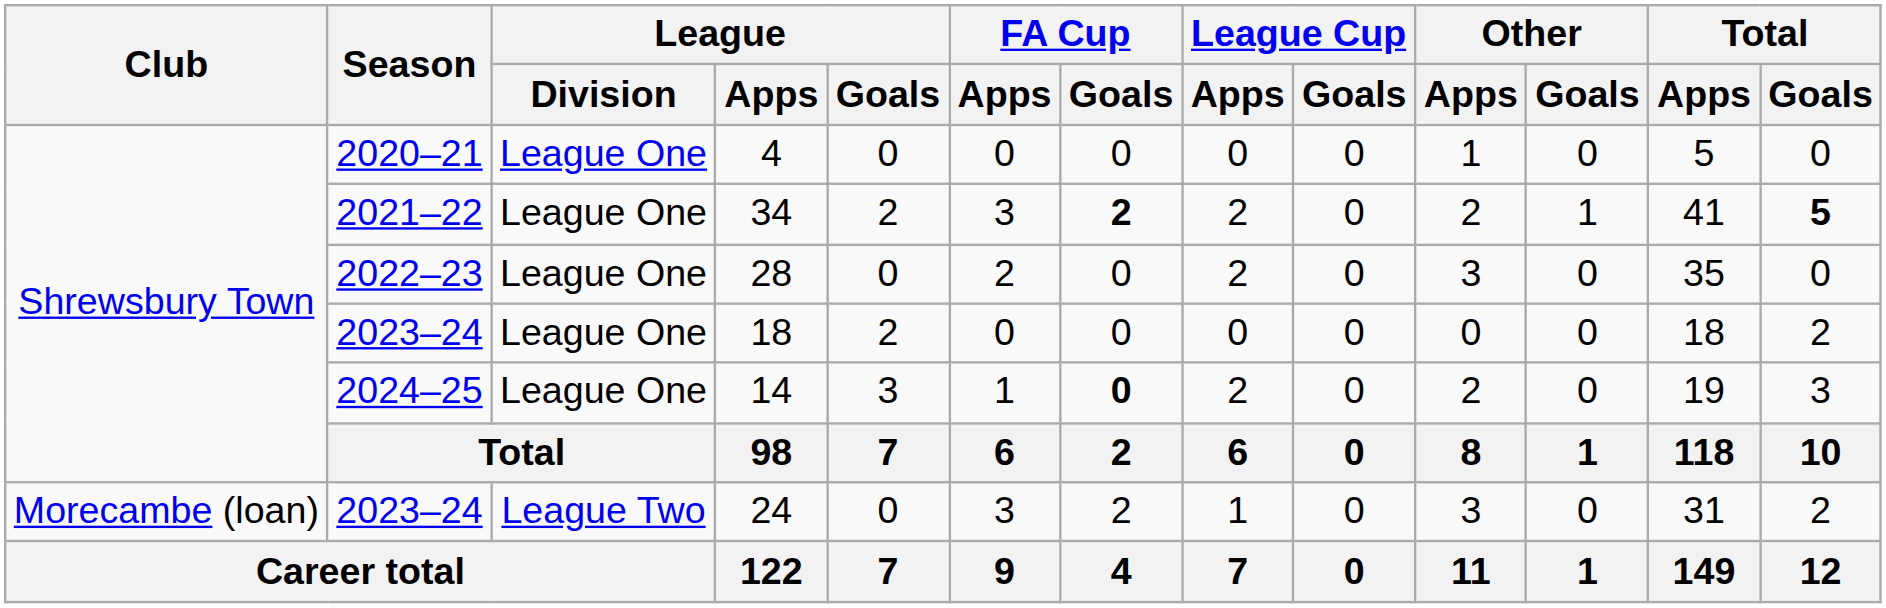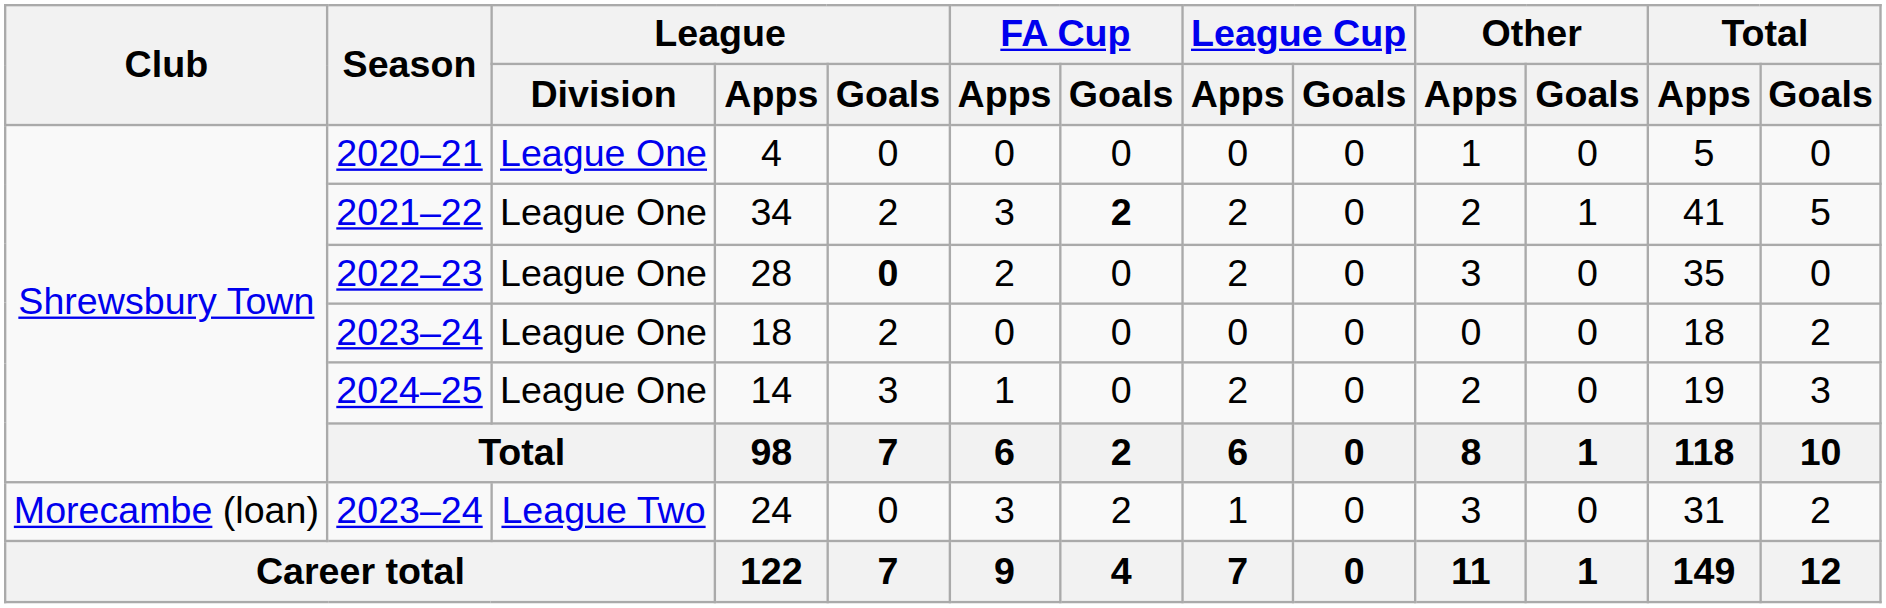(1821, 213) bold -> (1821, 213) normal
(888, 272) normal -> (888, 272) bold
(1121, 392) bold -> (1121, 392) normal
